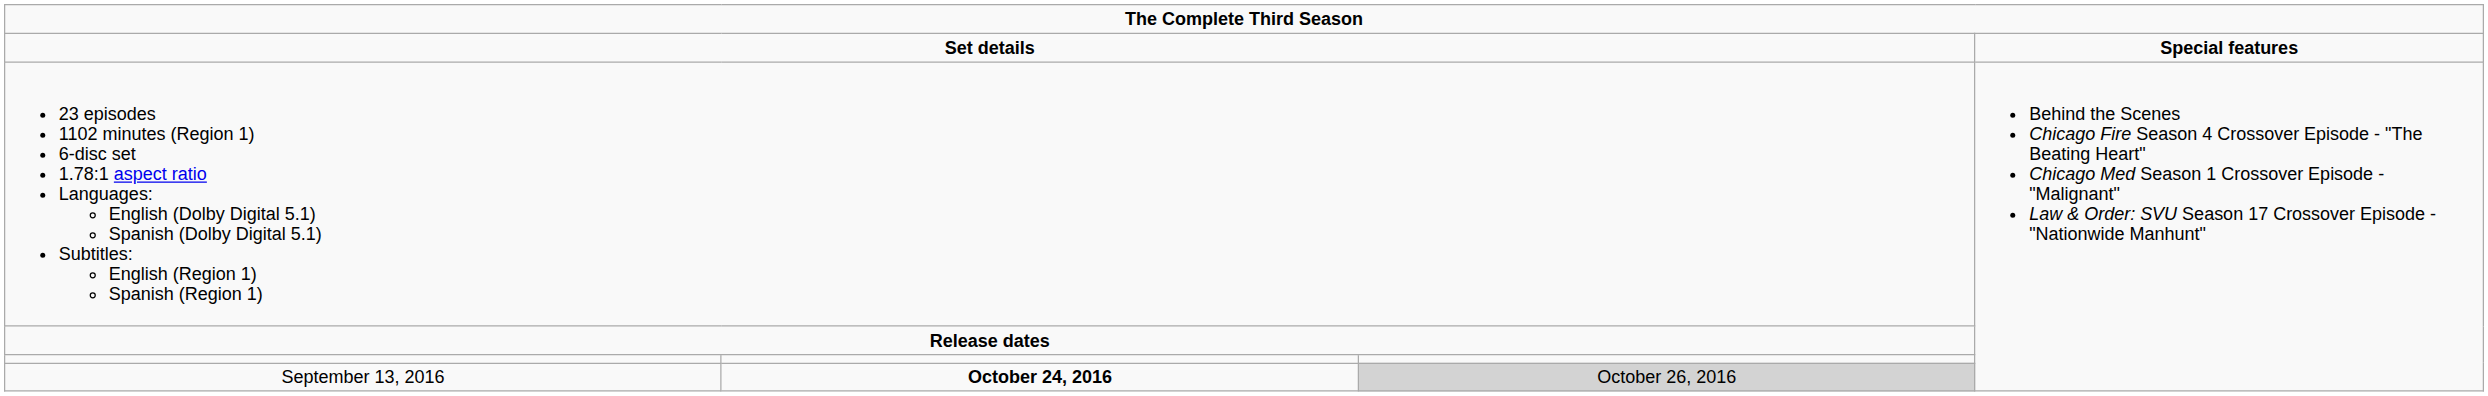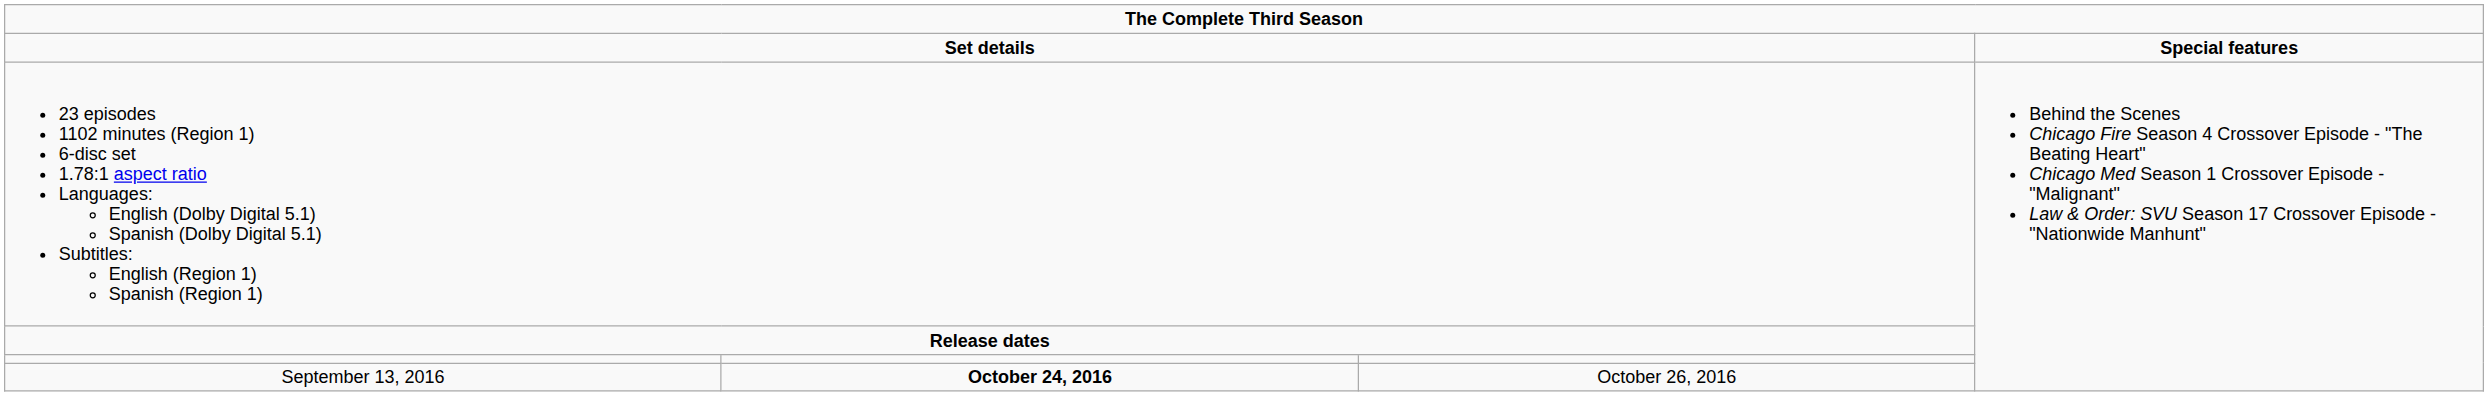(1667, 377) lightgrey background -> (1667, 377) no background
